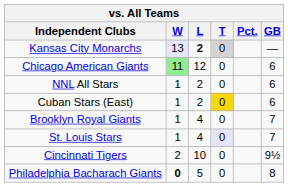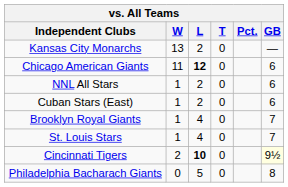(178, 48) lavender background -> (178, 48) no background
(200, 48) bold -> (200, 48) normal
(222, 48) lightgrey background -> (222, 48) no background
(178, 66) lightgreen background -> (178, 66) no background
(200, 66) normal -> (200, 66) bold
(222, 102) gold background -> (222, 102) no background
(222, 137) lavender background -> (222, 137) no background
(200, 155) normal -> (200, 155) bold
(272, 155) no background -> (272, 155) lightyellow background
(178, 173) bold -> (178, 173) normal
